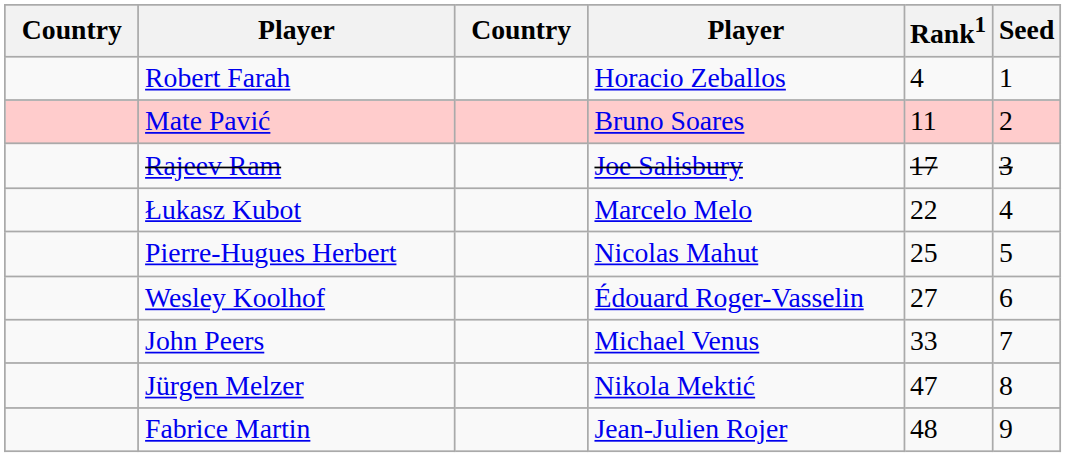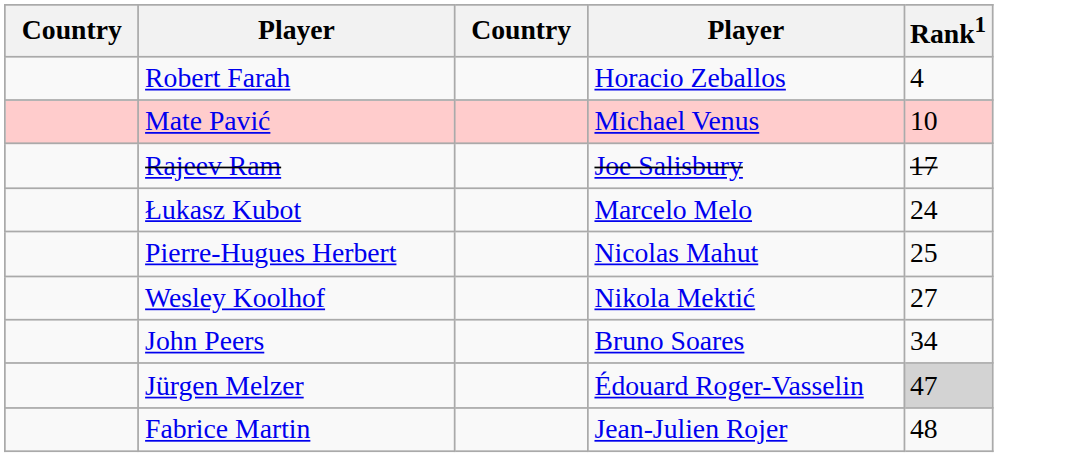- column: (1027, 30)
(669, 121) Bruno Soares -> (677, 121) Michael Venus
(923, 121) 11 -> (924, 121) 10
(924, 209) 22 -> (924, 209) 24
(729, 297) Édouard Roger-Vasselin -> (675, 297) Nikola Mektić
(677, 341) Michael Venus -> (669, 341) Bruno Soares
(924, 341) 33 -> (924, 341) 34
(675, 385) Nikola Mektić -> (729, 385) Édouard Roger-Vasselin
(924, 385) no background -> (924, 385) lightgrey background
